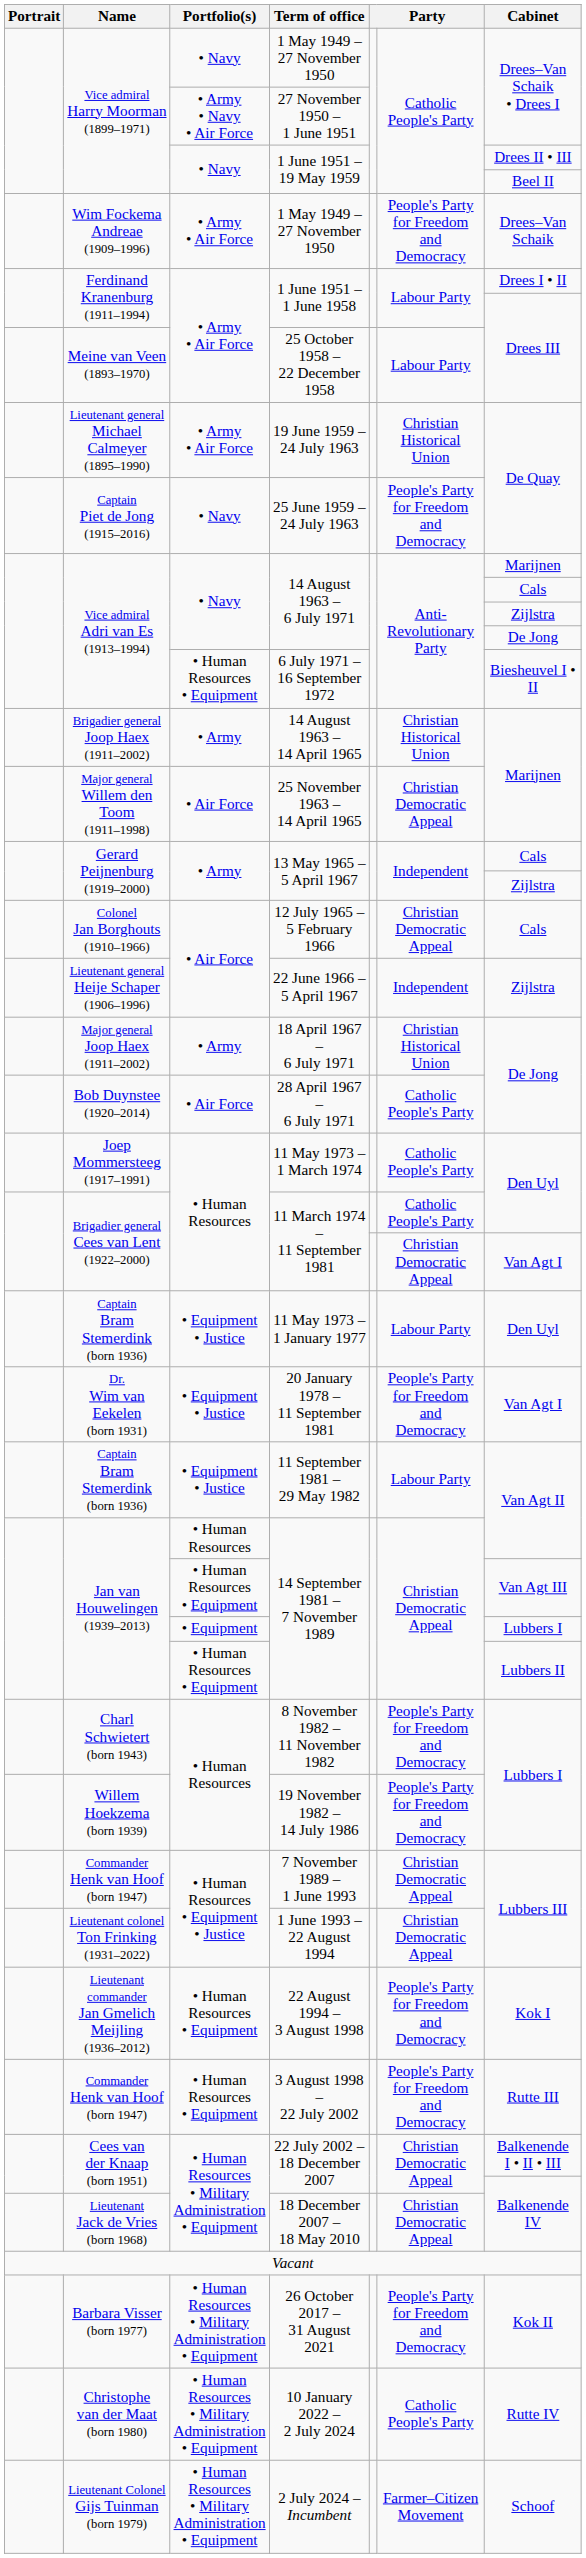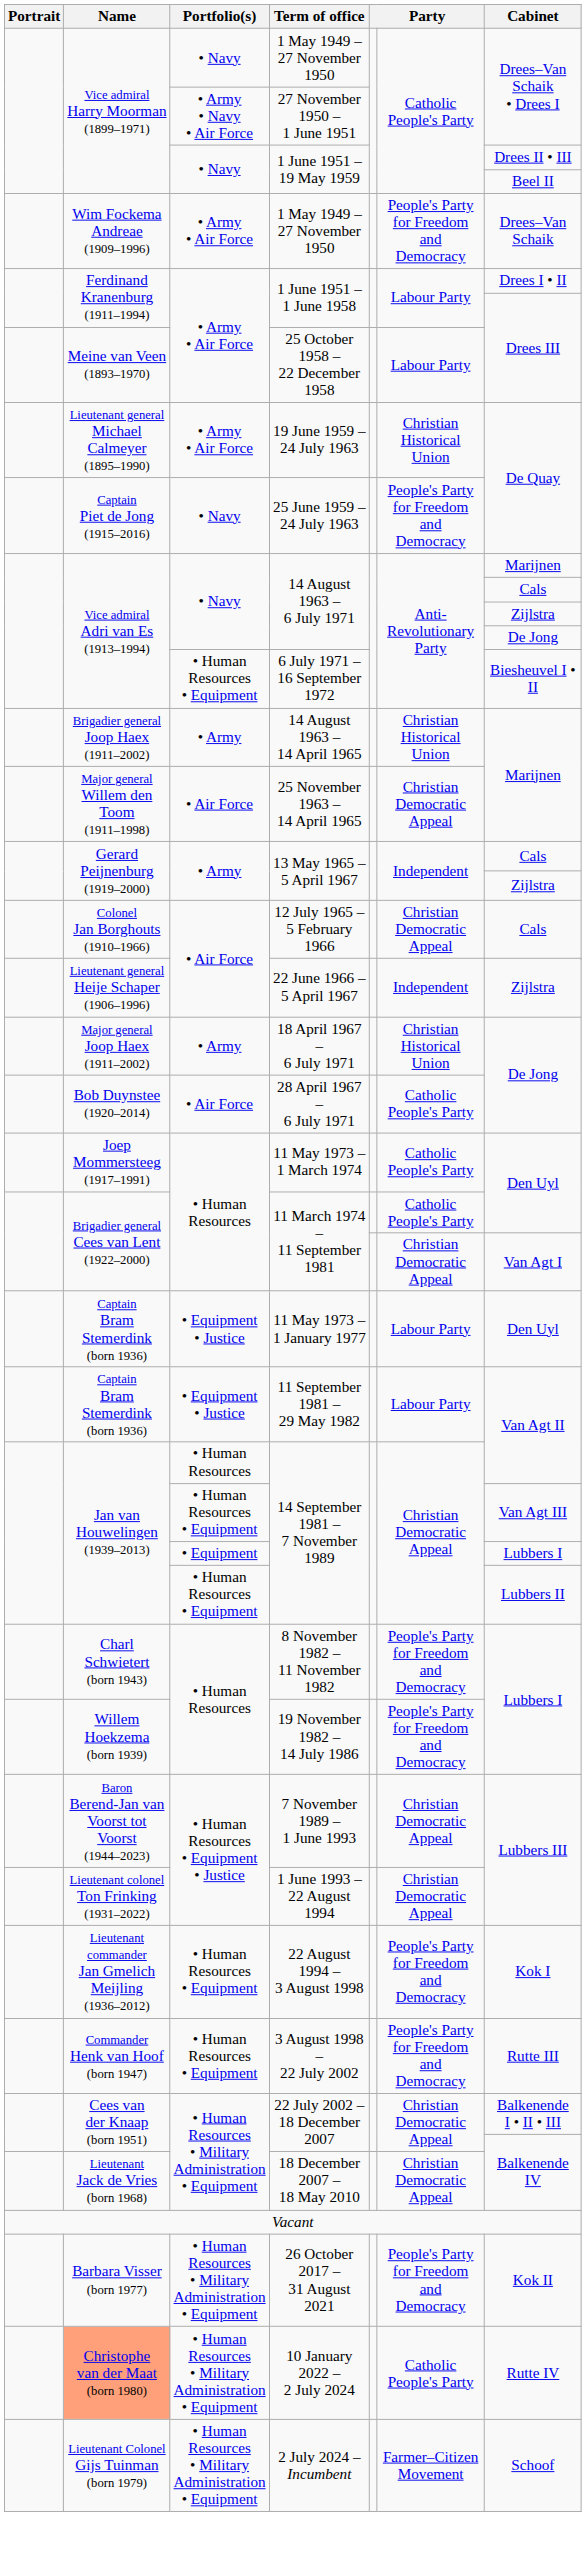- row: (220, 1404)
(117, 1880) Commander Henk van Hoof (born 1947) -> (117, 1821) Baron Berend-Jan van Voorst tot Voorst (1944–2023)
(117, 2414) no background -> (117, 2372) lightsalmon background
